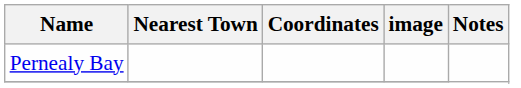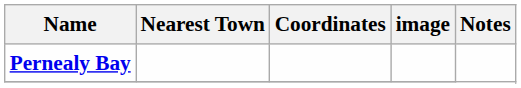(67, 62) normal -> (70, 62) bold
